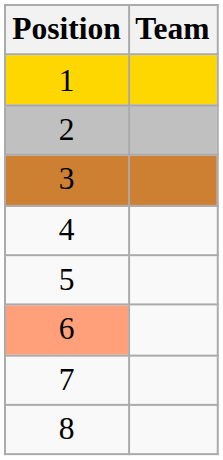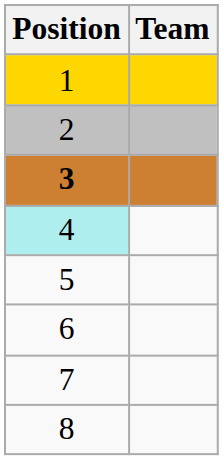(67, 179) normal -> (67, 179) bold
(67, 229) no background -> (67, 229) paleturquoise background
(67, 329) lightsalmon background -> (67, 329) no background
